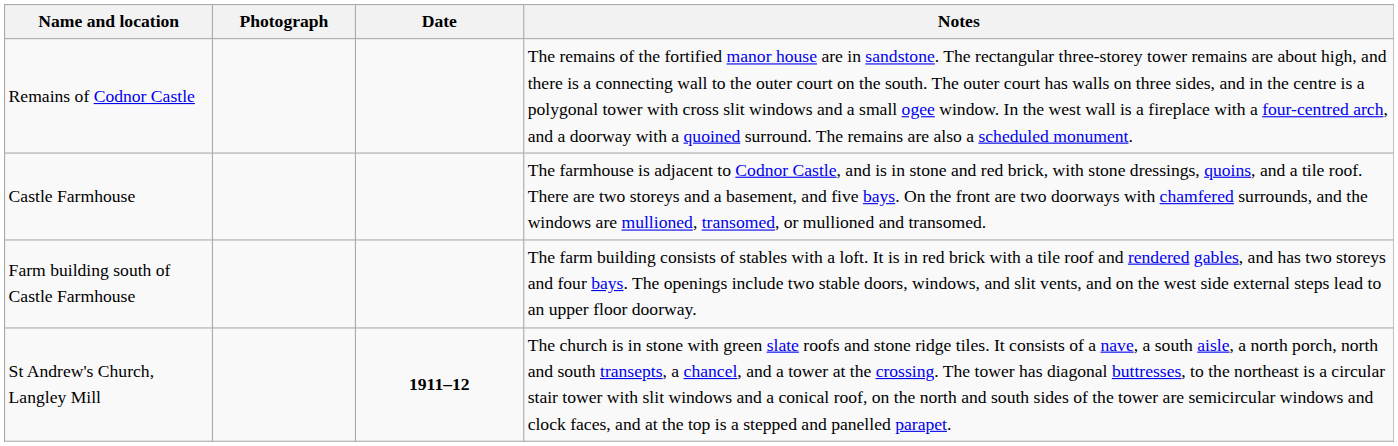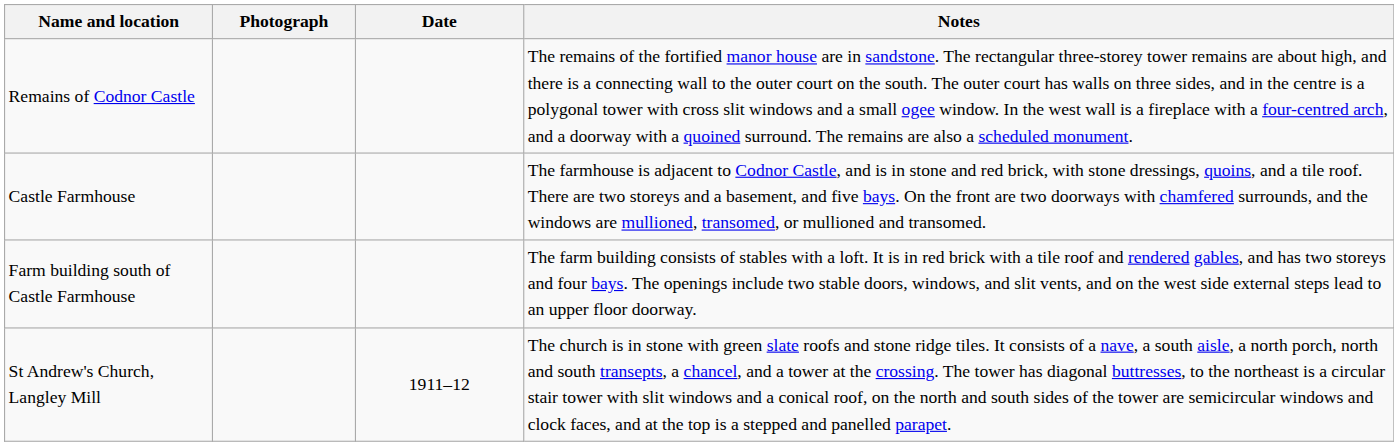(439, 384) bold -> (439, 384) normal
